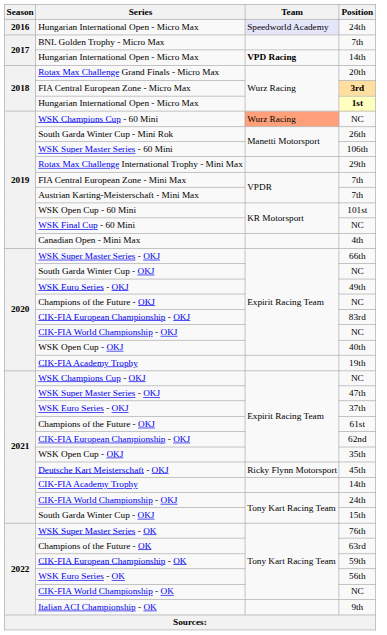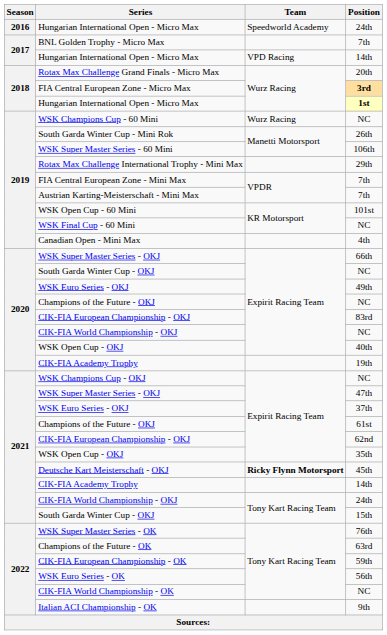(288, 26) lavender background -> (288, 26) no background
(272, 57) bold -> (271, 57) normal
(271, 118) lightsalmon background -> (271, 118) no background
(292, 469) normal -> (295, 469) bold
